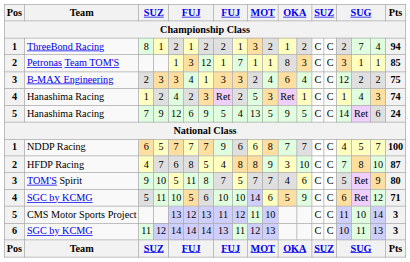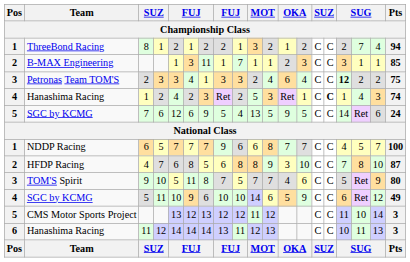(73, 62) Petronas Team TOM'S -> (70, 62) B-MAX Engineering
(206, 62) 12 -> (206, 62) 11
(287, 62) 8 -> (287, 62) 2
(70, 79) B-MAX Engineering -> (73, 79) Petronas Team TOM'S
(344, 79) normal -> (344, 79) bold
(330, 96) normal -> (330, 96) bold
(66, 113) Hanashima Racing -> (60, 113) SGC by KCMG
(161, 113) 9 -> (161, 113) 6
(223, 163) 4 -> (223, 163) 6
(191, 197) 5 -> (191, 197) 9
(396, 197) 71 -> (396, 197) 49
(223, 214) 11 -> (223, 214) 12
(270, 214) 10 -> (270, 214) 12
(60, 231) SGC by KCMG -> (66, 231) Hanashima Racing
